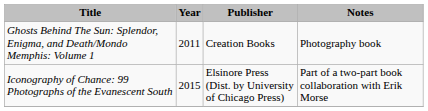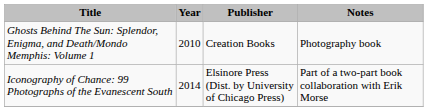(189, 43) 2011 -> (190, 43) 2010
(190, 85) 2015 -> (190, 85) 2014
